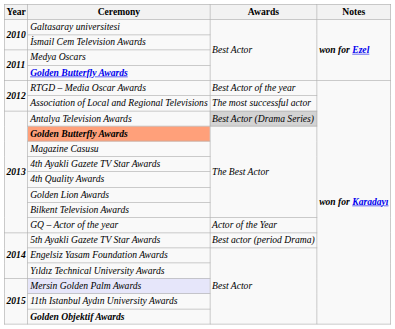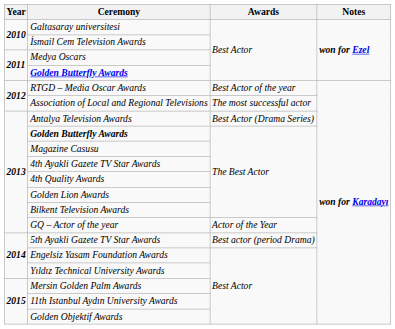(263, 118) lightgrey background -> (263, 118) no background
(79, 133) lightsalmon background -> (79, 133) no background
(86, 286) lavender background -> (86, 286) no background
(77, 316) bold -> (76, 316) normal
